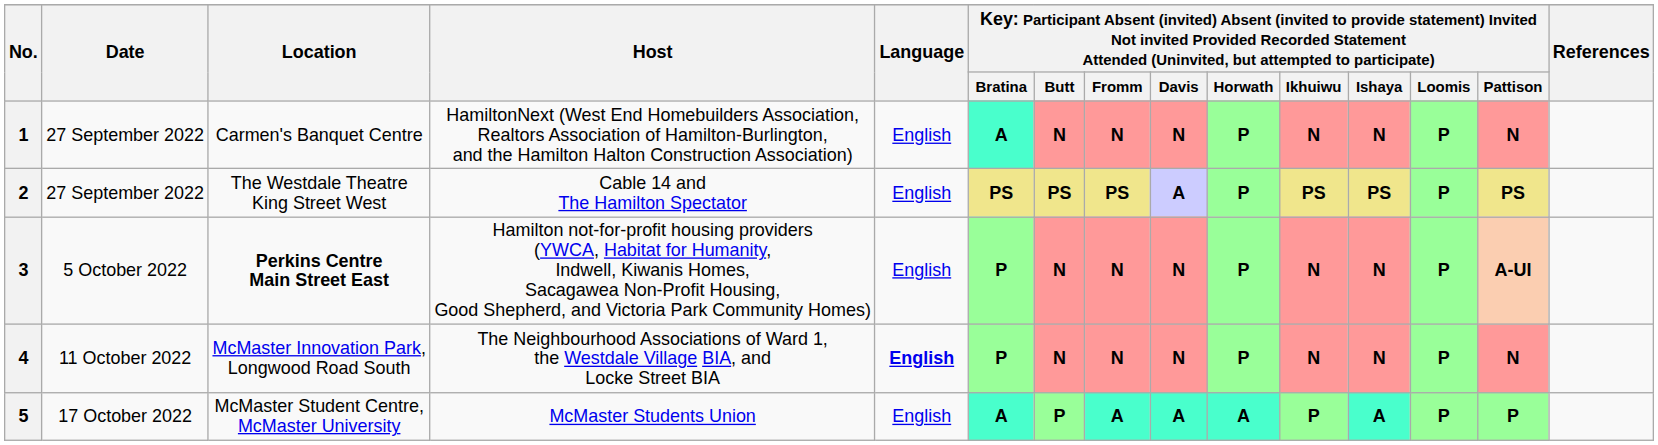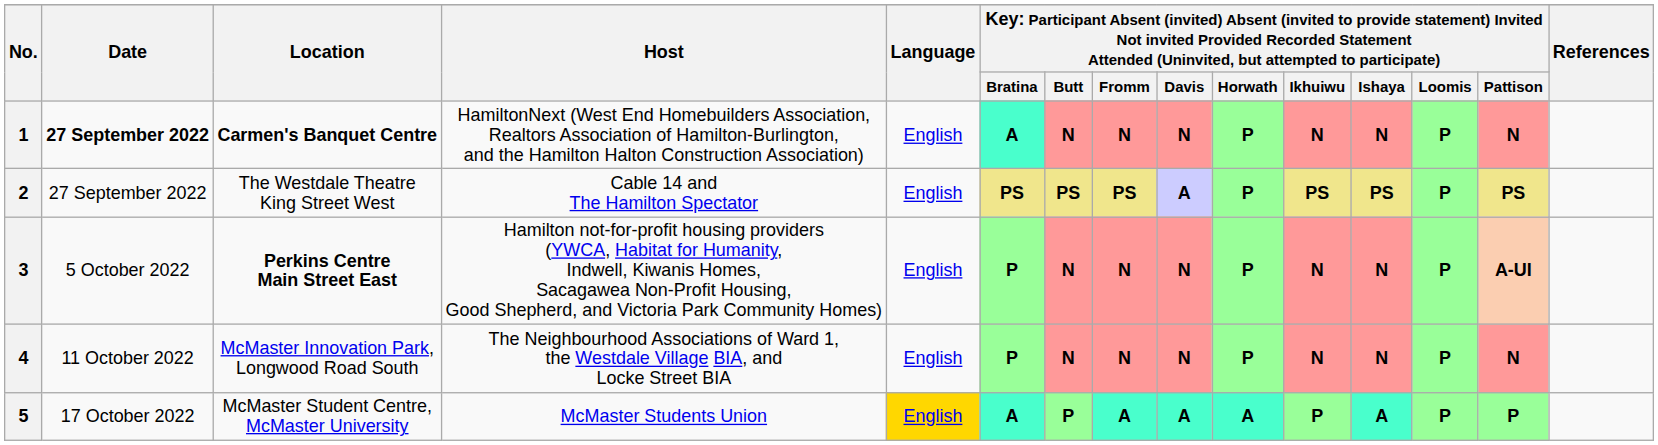(125, 134) normal -> (128, 134) bold
(319, 134) normal -> (327, 134) bold
(922, 358) bold -> (933, 358) normal
(922, 416) no background -> (933, 416) gold background
